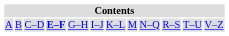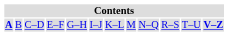(9, 25) normal -> (9, 25) bold
(56, 25) bold -> (56, 25) normal
(214, 25) normal -> (213, 25) bold
